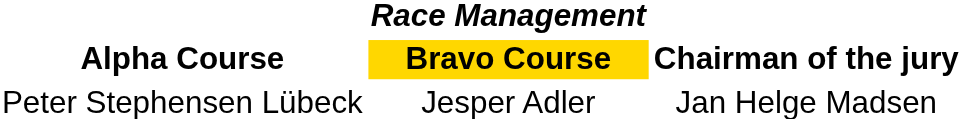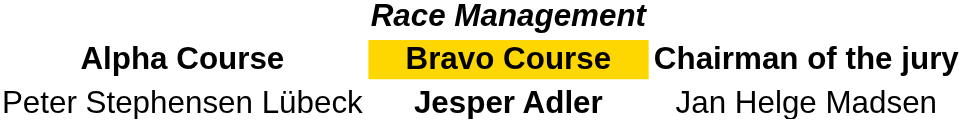(508, 102) normal -> (508, 102) bold
